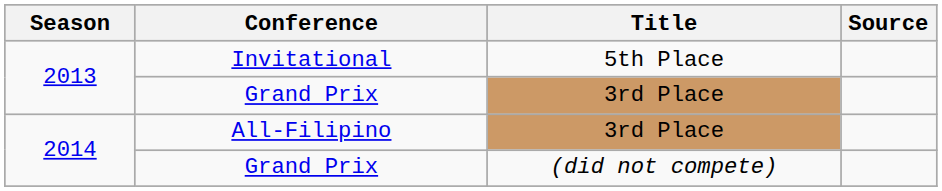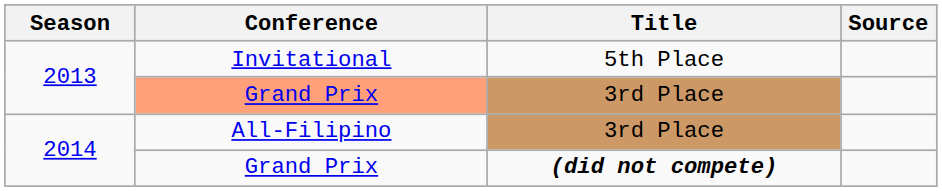(311, 95) no background -> (311, 95) lightsalmon background
(664, 168) normal -> (664, 168) bold
